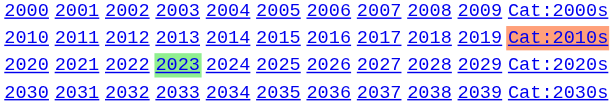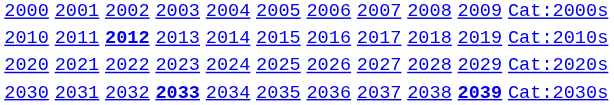(127, 38) normal -> (127, 38) bold
(558, 38) lightsalmon background -> (558, 38) no background
(178, 65) lightgreen background -> (178, 65) no background
(178, 93) normal -> (178, 93) bold
(480, 93) normal -> (480, 93) bold
